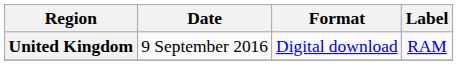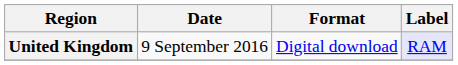(427, 45) no background -> (427, 45) lavender background
